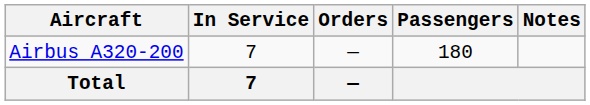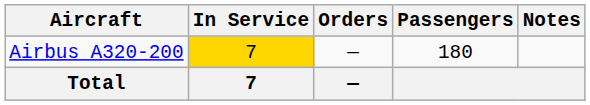(251, 52) no background -> (251, 52) gold background
